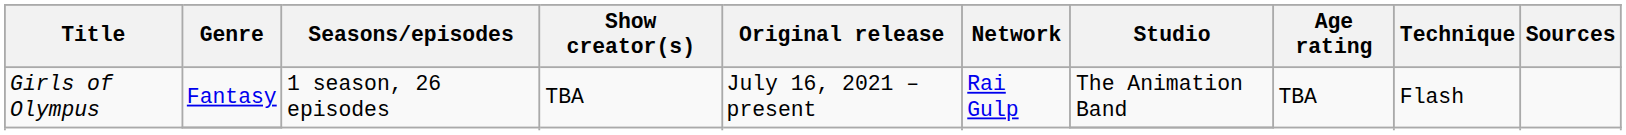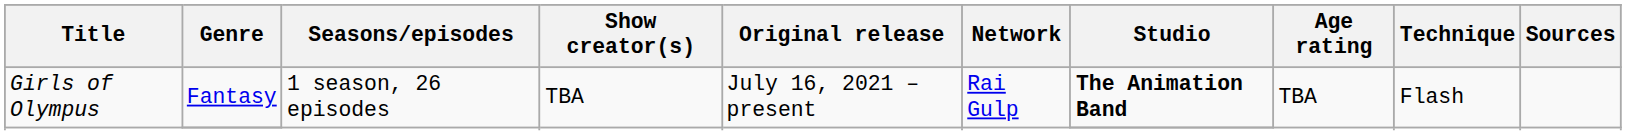(1159, 97) normal -> (1159, 97) bold
